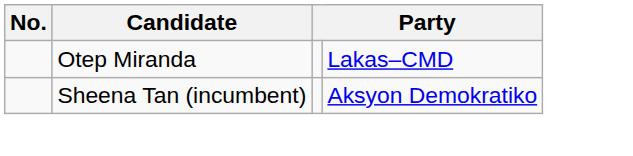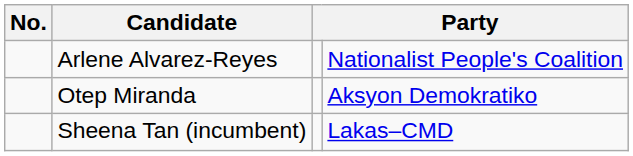+ row: (167, 58)
(390, 58) Lakas–CMD -> (432, 95) Aksyon Demokratiko
(432, 95) Aksyon Demokratiko -> (390, 131) Lakas–CMD
